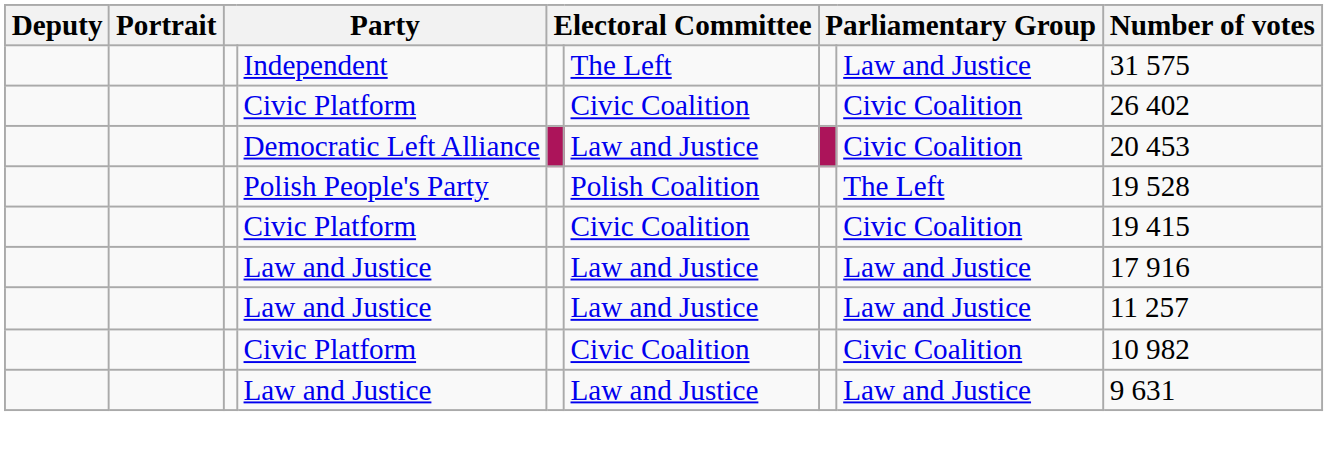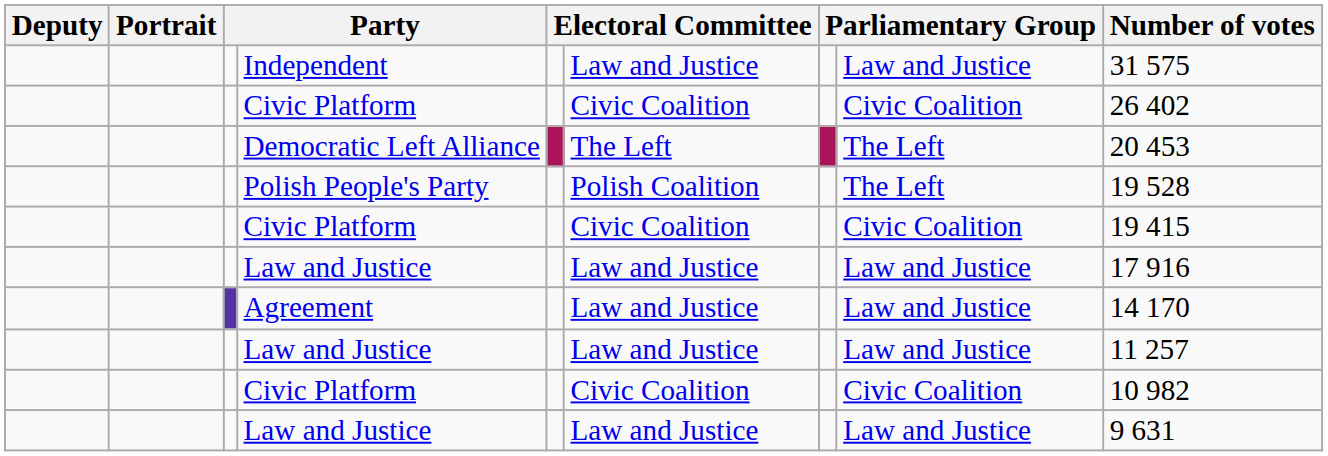(621, 65) The Left -> (664, 65) Law and Justice
(664, 146) Law and Justice -> (621, 146) The Left
(933, 146) Civic Coalition -> (894, 146) The Left
+ row: (57, 308)
